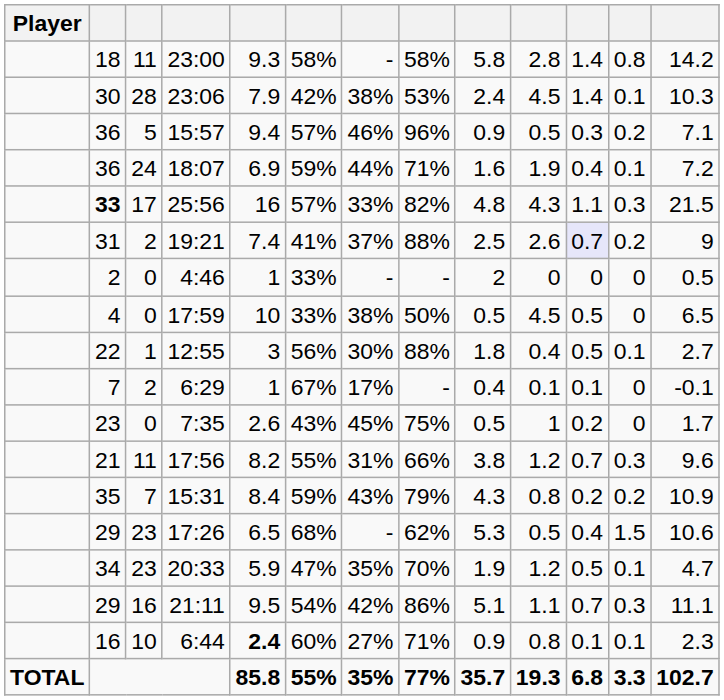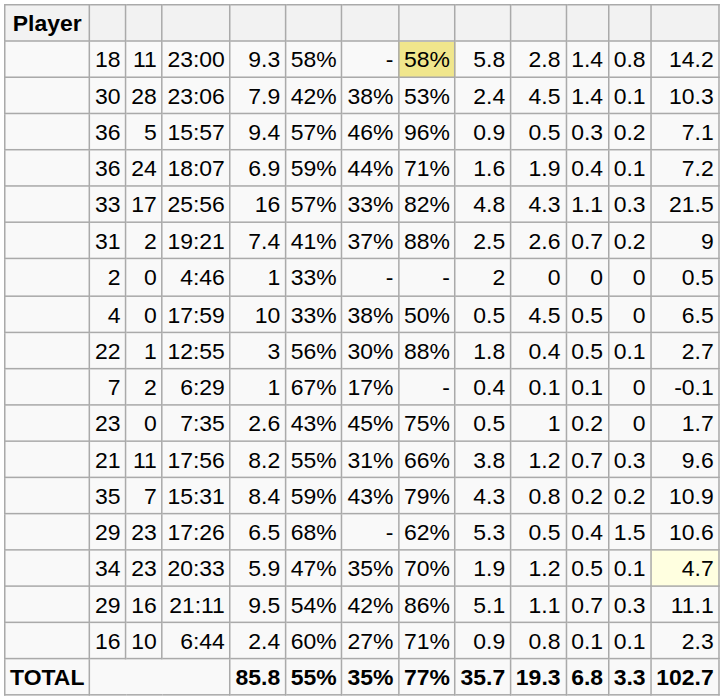(427, 59) no background -> (427, 59) khaki background
(108, 205) bold -> (108, 205) normal
(587, 241) lavender background -> (587, 241) no background
(698, 568) no background -> (698, 568) lightyellow background
(264, 641) bold -> (264, 641) normal
